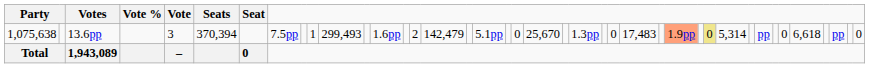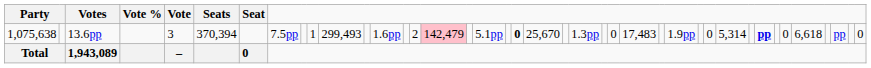(444, 33) no background -> (444, 33) pink background
(517, 33) normal -> (517, 33) bold
(681, 33) lightsalmon background -> (681, 33) no background
(710, 33) khaki background -> (710, 33) no background
(764, 33) normal -> (764, 33) bold
